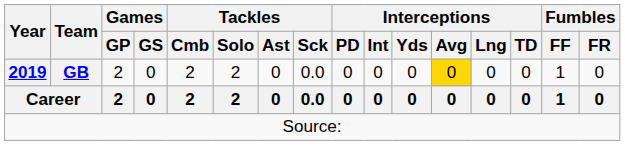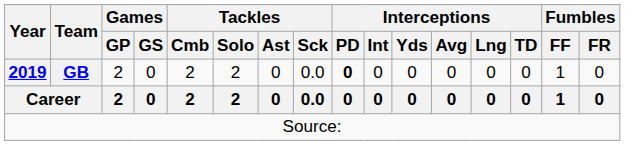(348, 72) normal -> (348, 72) bold
(451, 72) gold background -> (451, 72) no background
